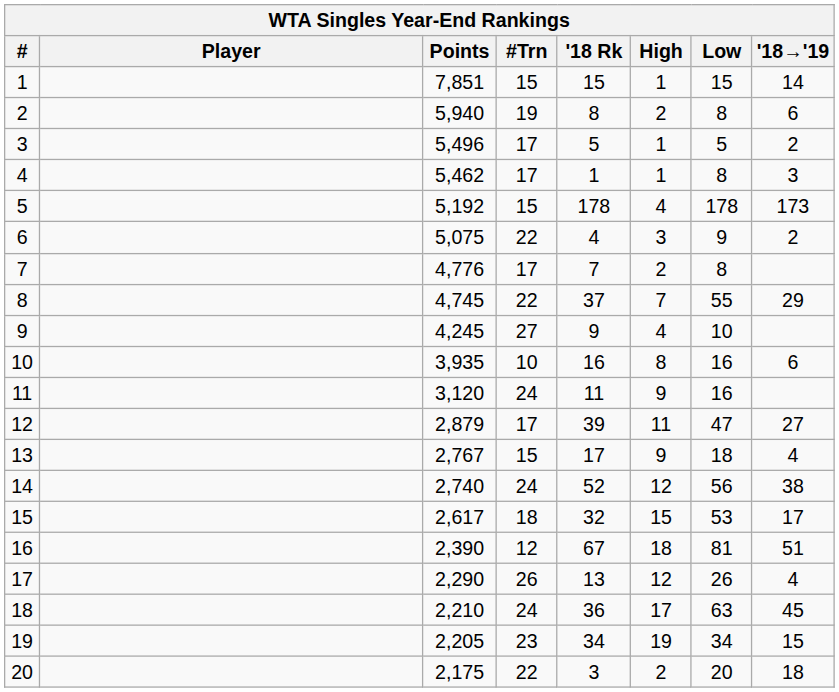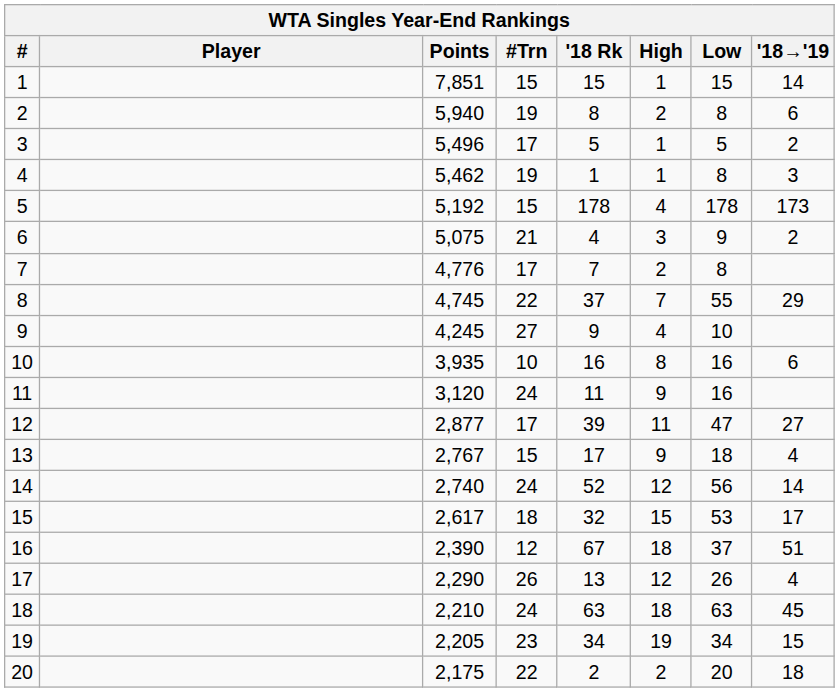(527, 176) 17 -> (527, 176) 19
(527, 238) 22 -> (527, 238) 21
(460, 424) 2,879 -> (460, 424) 2,877
(793, 486) 38 -> (793, 486) 14
(722, 548) 81 -> (722, 548) 37
(594, 610) 36 -> (594, 610) 63
(661, 610) 17 -> (661, 610) 18
(594, 672) 3 -> (594, 672) 2
